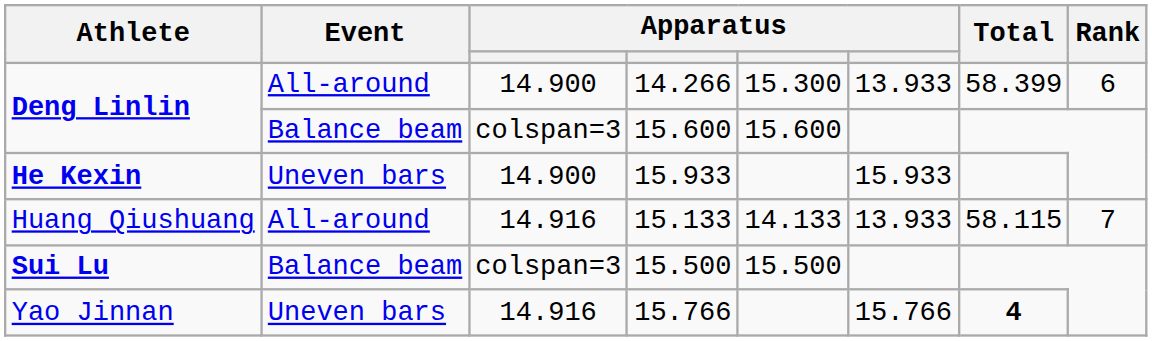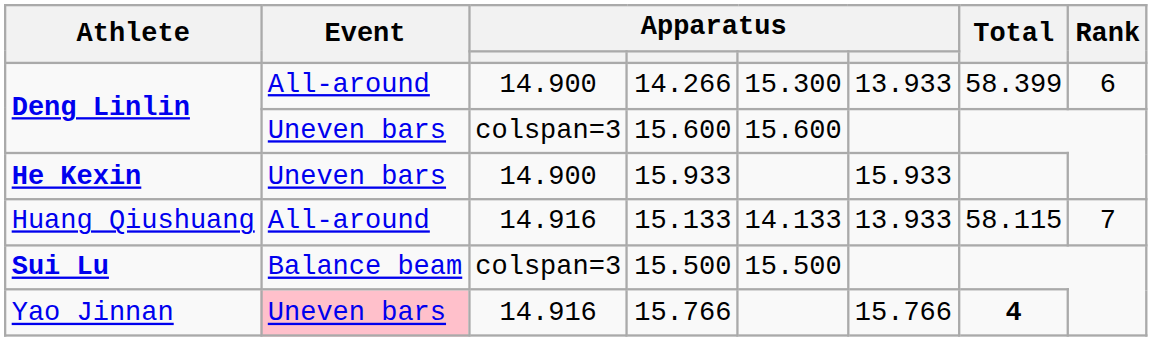(365, 131) Balance beam -> (357, 131) Uneven bars
(357, 313) no background -> (357, 313) pink background
